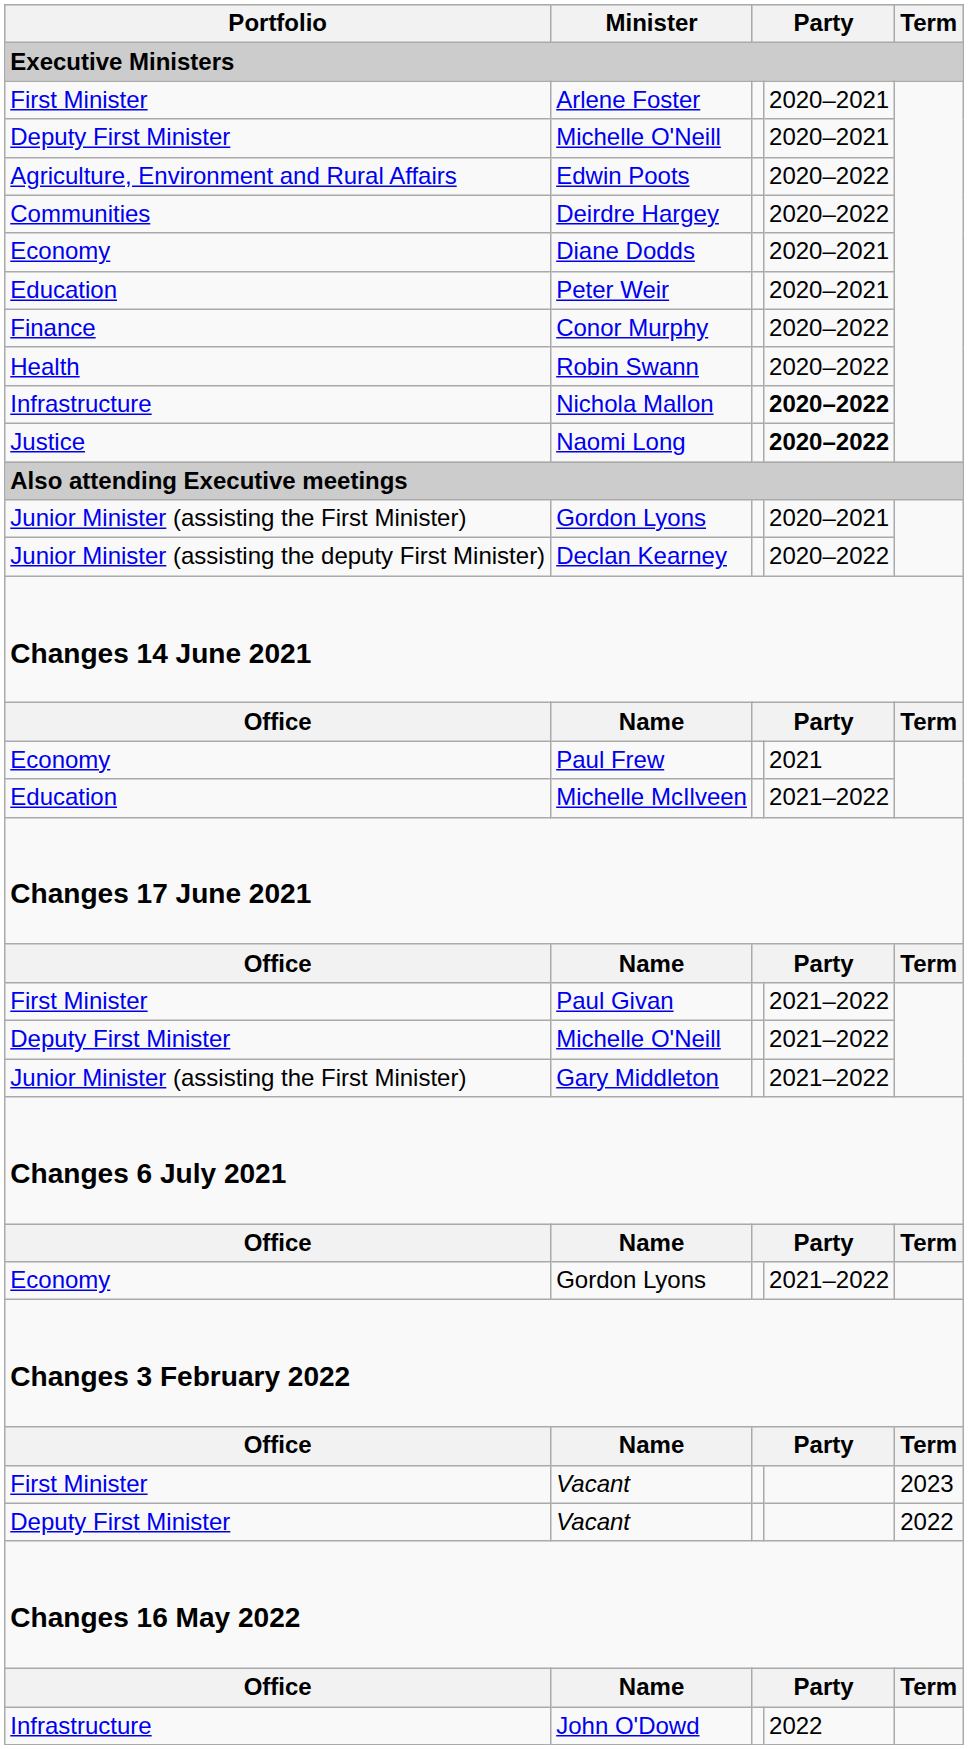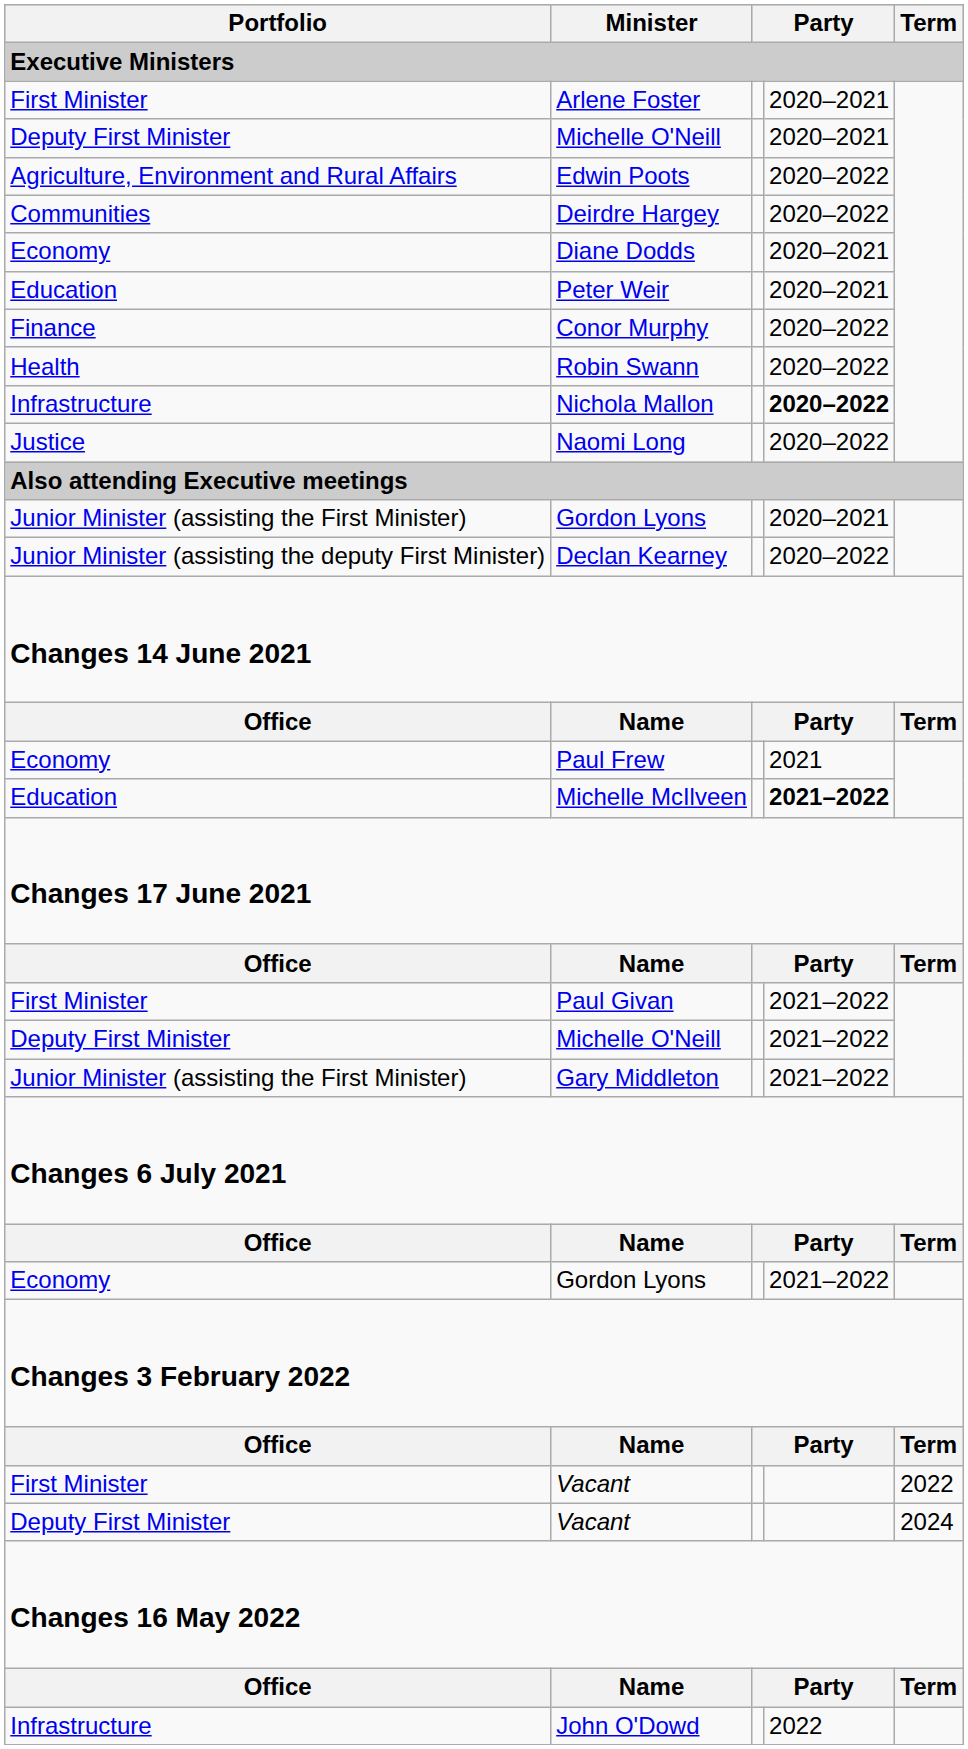(829, 442) bold -> (829, 442) normal
(829, 797) normal -> (829, 797) bold
(927, 1483) 2023 -> (927, 1483) 2022
(927, 1522) 2022 -> (927, 1522) 2024
